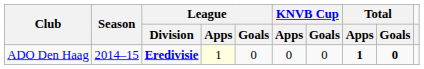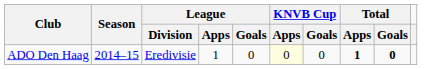(172, 54) bold -> (170, 54) normal
(218, 54) lightyellow background -> (216, 54) no background
(289, 54) no background -> (286, 54) lightyellow background
